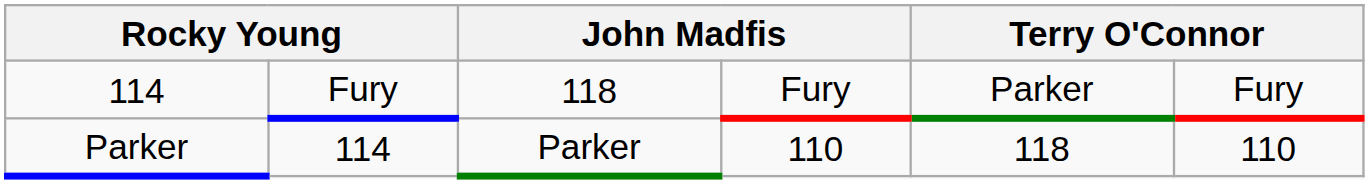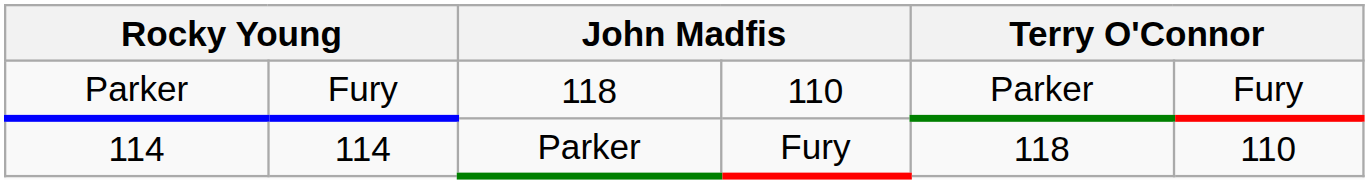(137, 90) 114 -> (137, 89) Parker
(815, 89) Fury -> (815, 90) 110
(137, 147) Parker -> (137, 149) 114
(815, 149) 110 -> (815, 147) Fury
